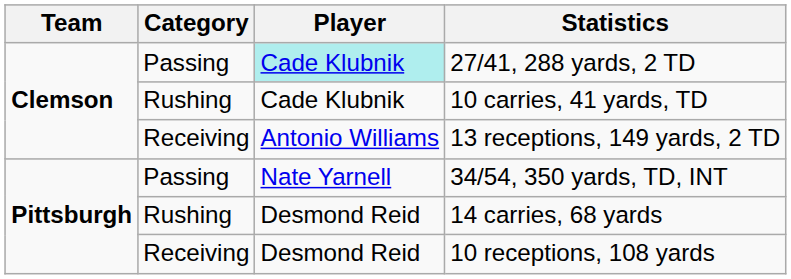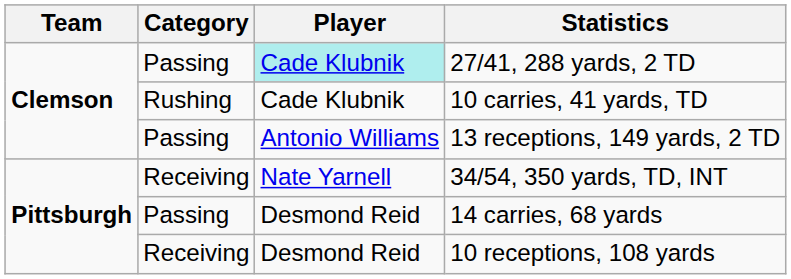(196, 138) Receiving -> (186, 138) Passing
(186, 177) Passing -> (196, 177) Receiving
(188, 215) Rushing -> (186, 215) Passing
